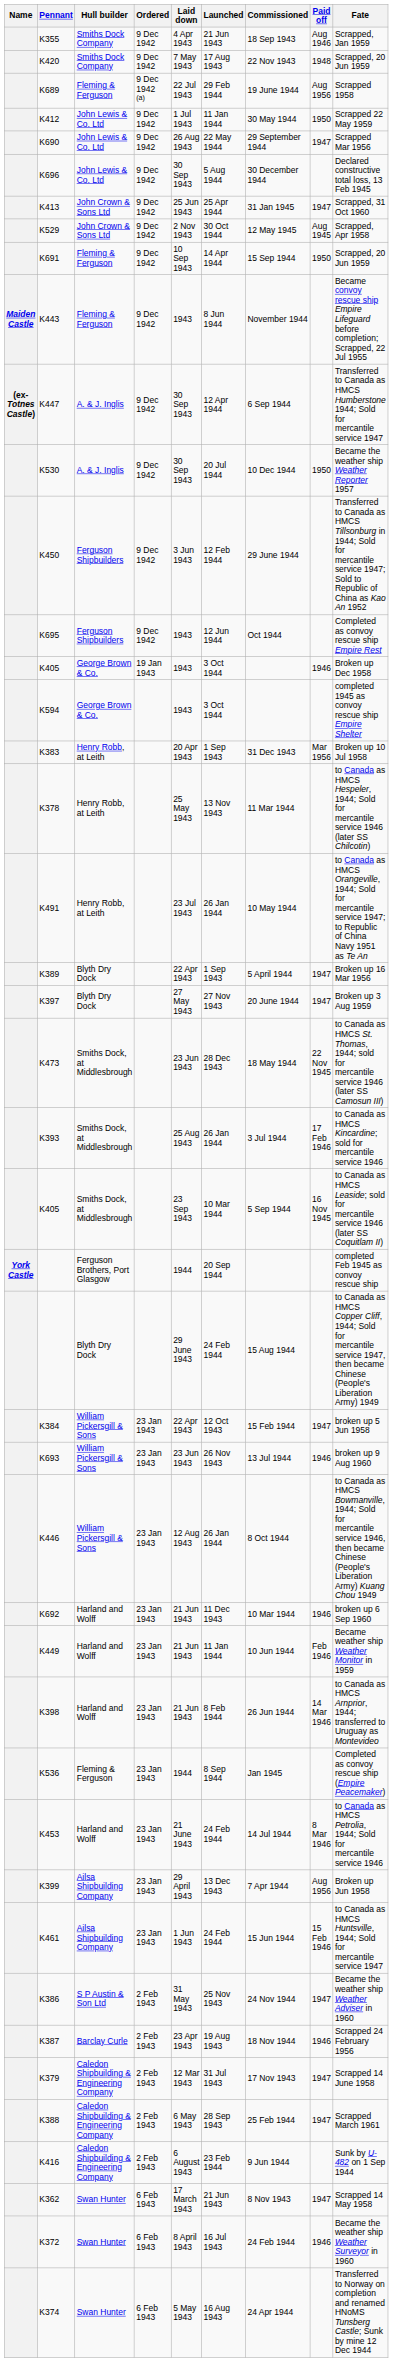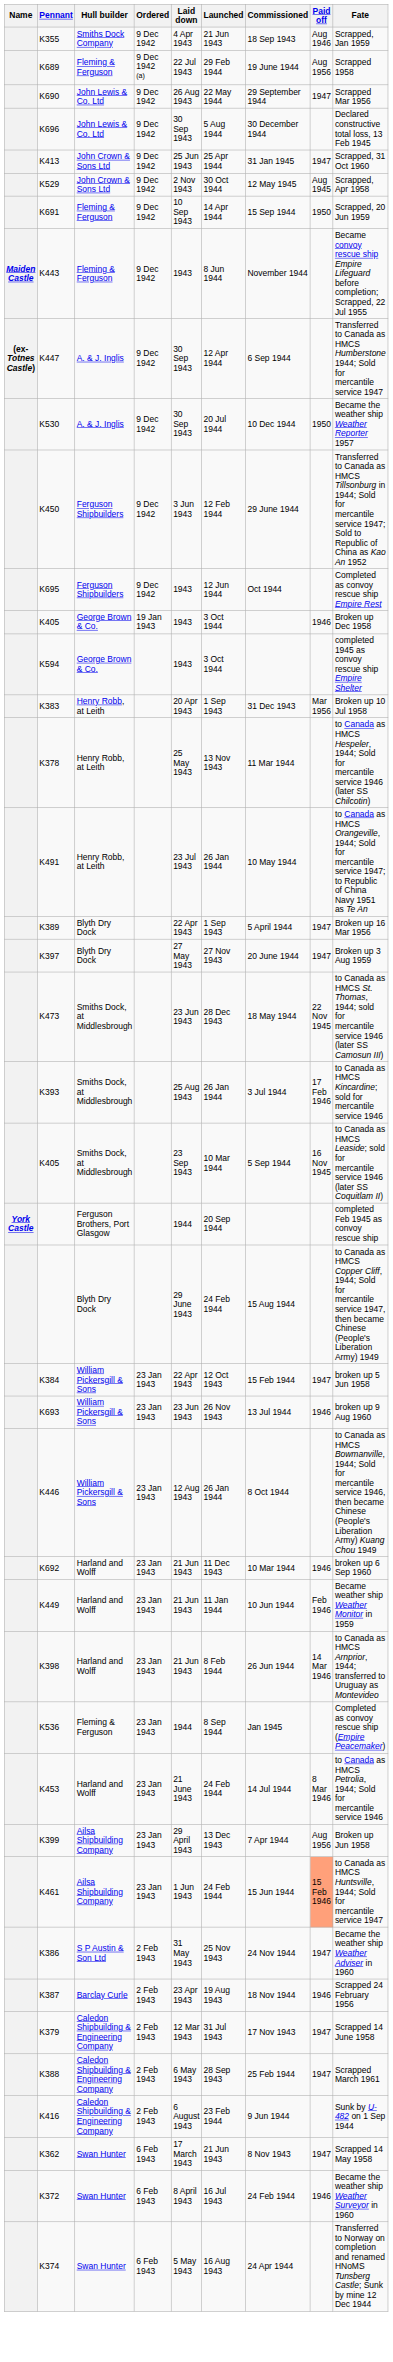- row: (49, 61)
- row: (49, 119)
(322, 1938) no background -> (322, 1892) lightsalmon background
